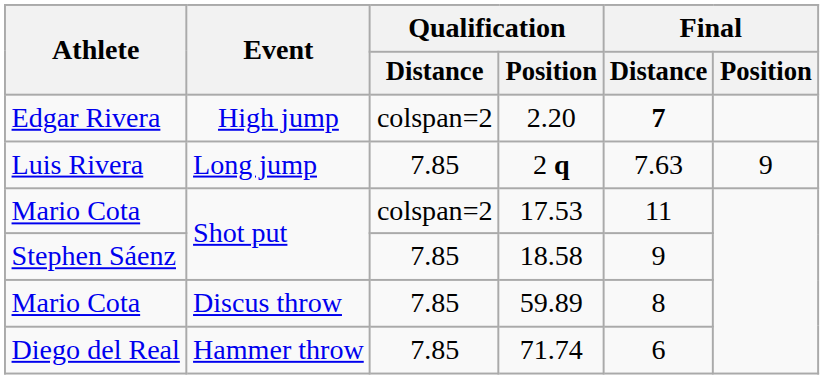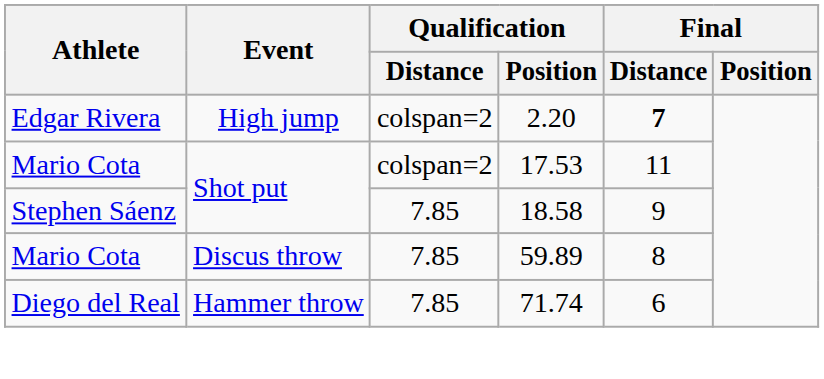- row: (551, 164)
